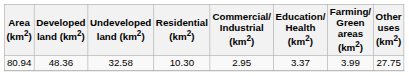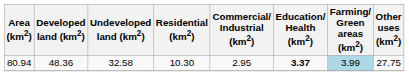(300, 63) normal -> (300, 63) bold
(350, 63) no background -> (350, 63) lightblue background
